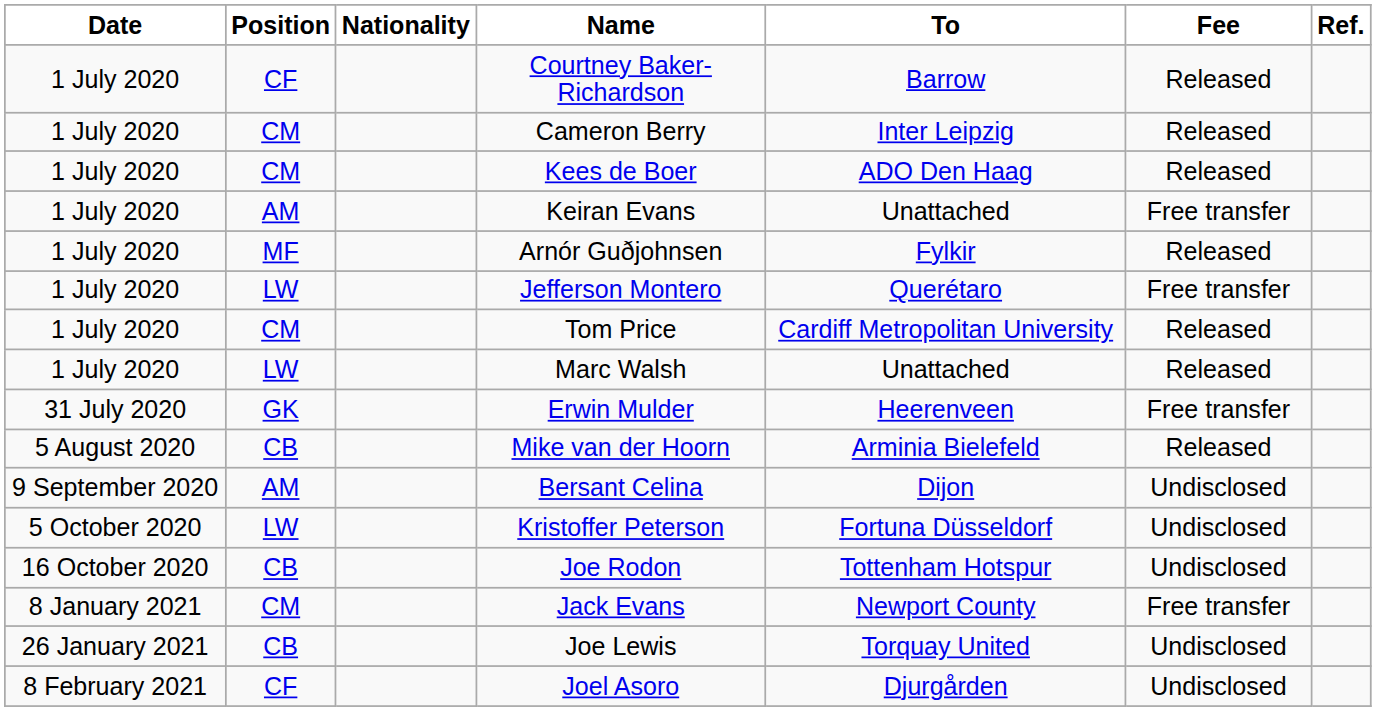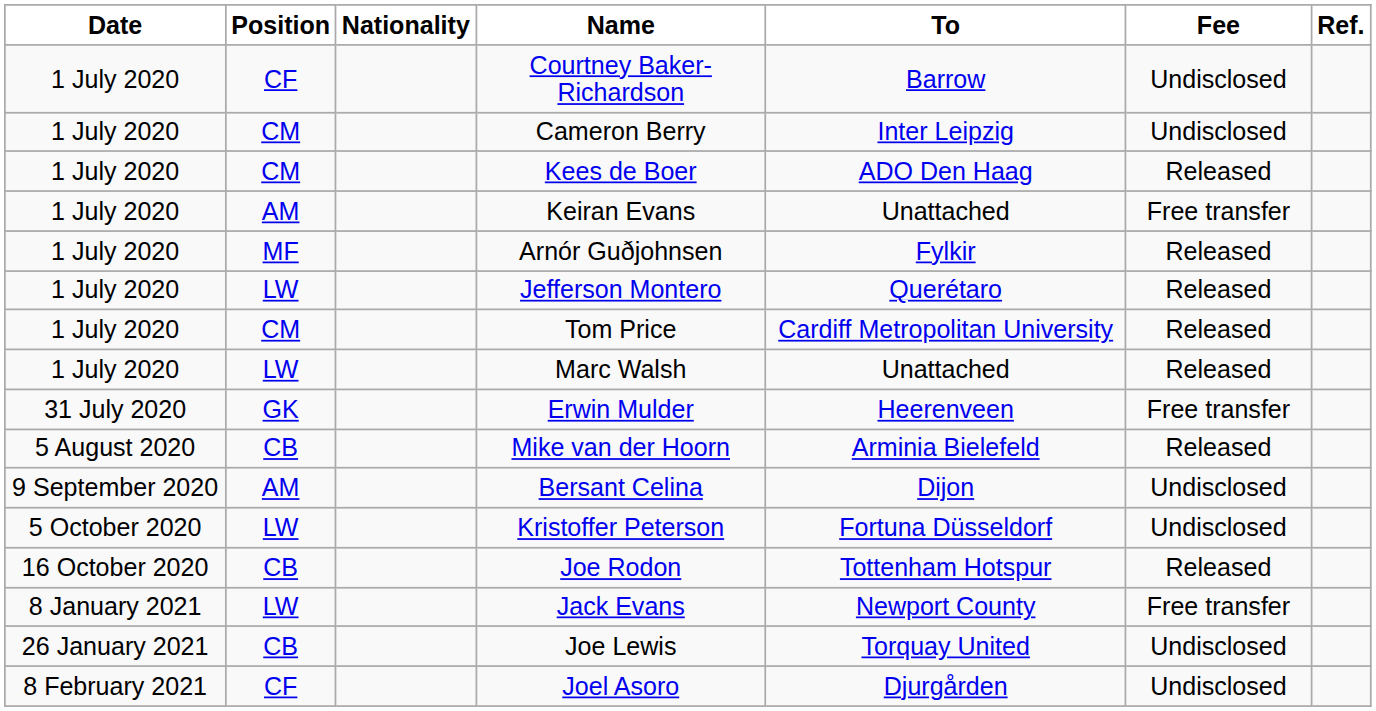(1218, 79) Released -> (1218, 79) Undisclosed
(1218, 132) Released -> (1218, 132) Undisclosed
(1218, 290) Free transfer -> (1218, 290) Released
(1218, 567) Undisclosed -> (1218, 567) Released
(281, 607) CM -> (281, 607) LW
